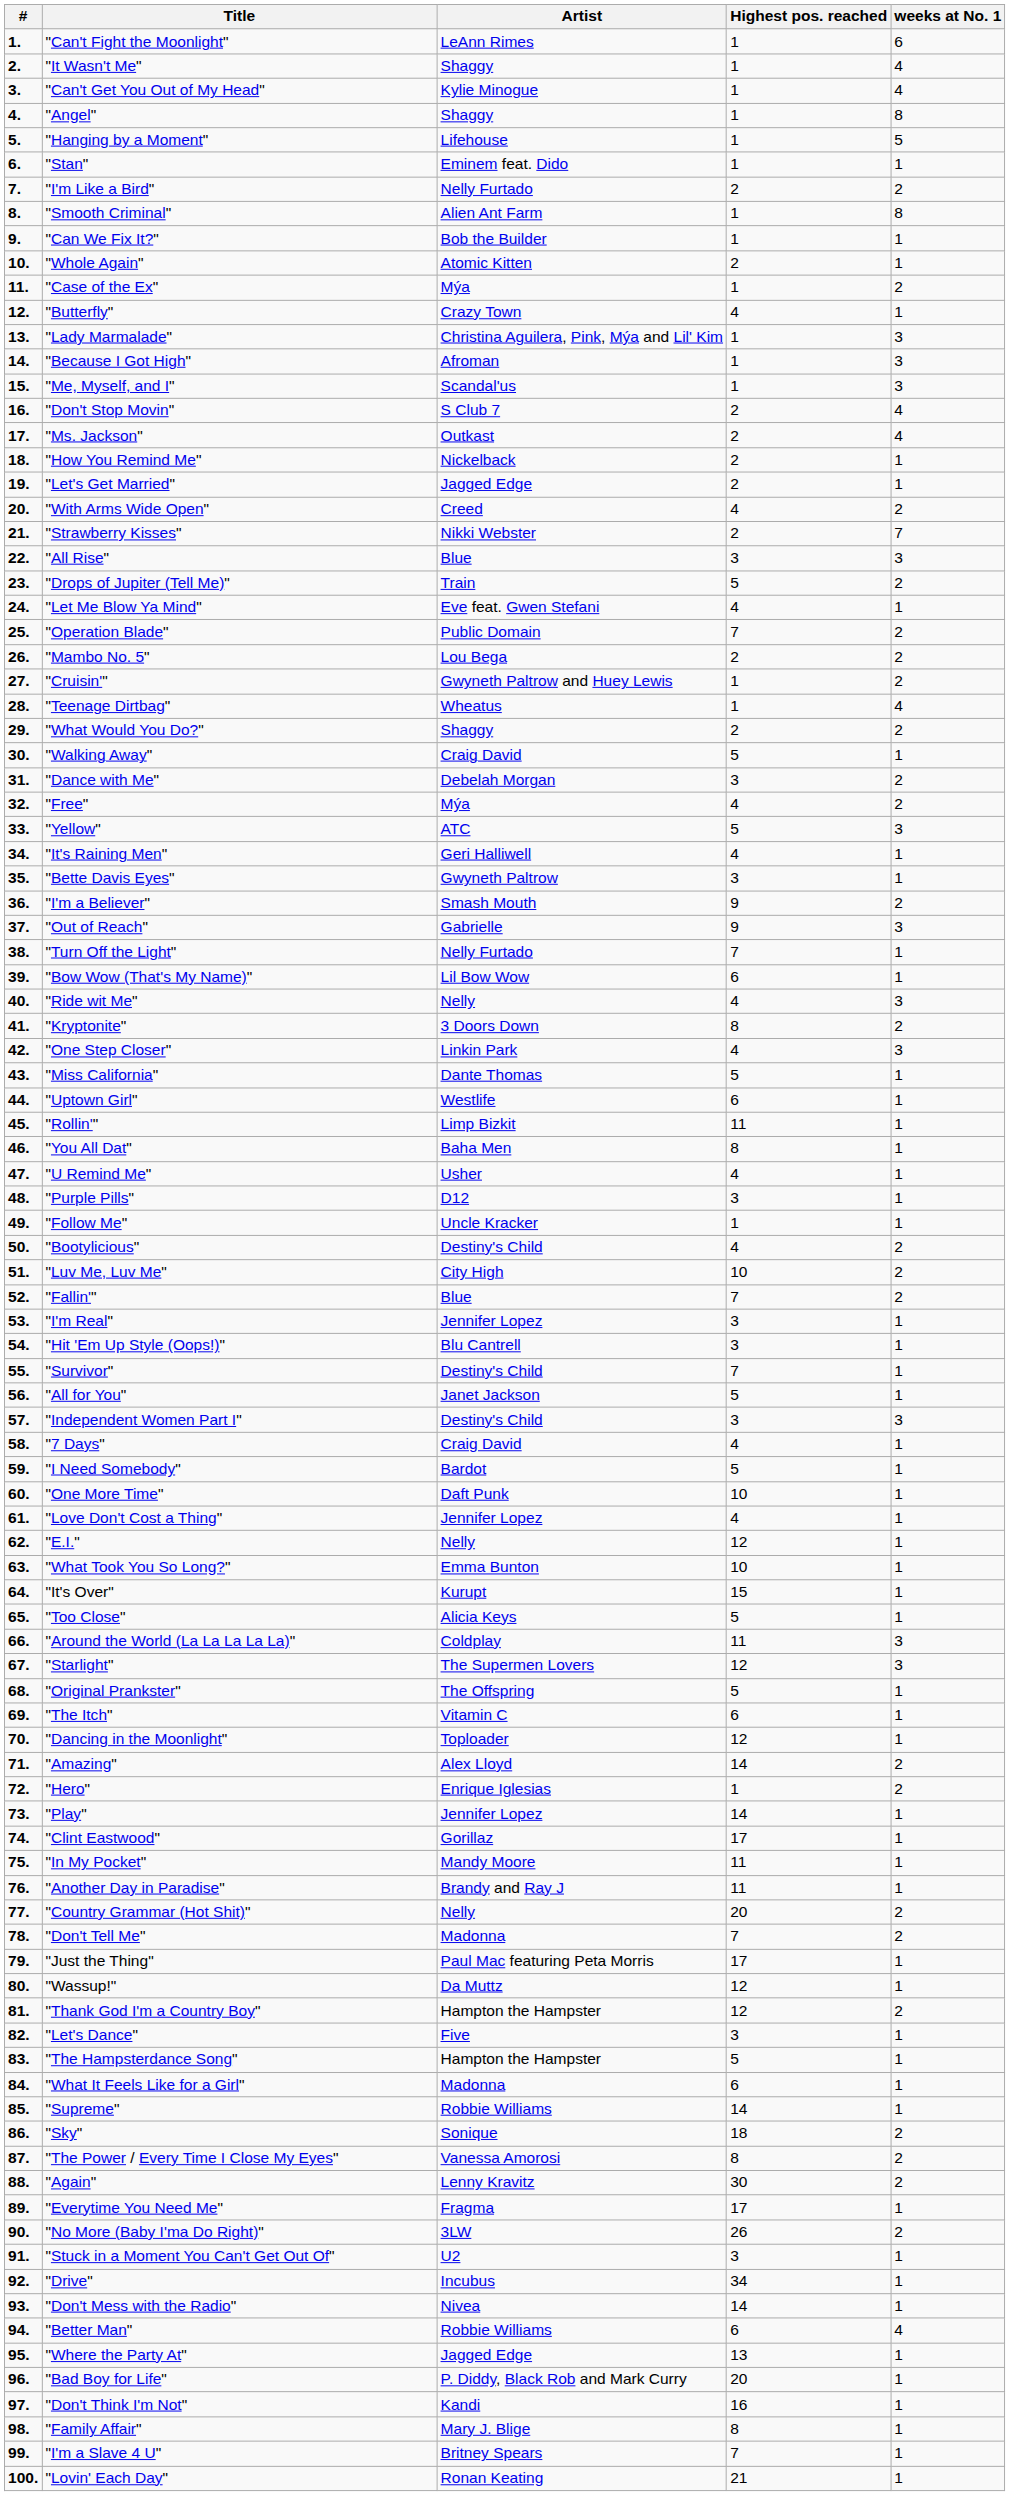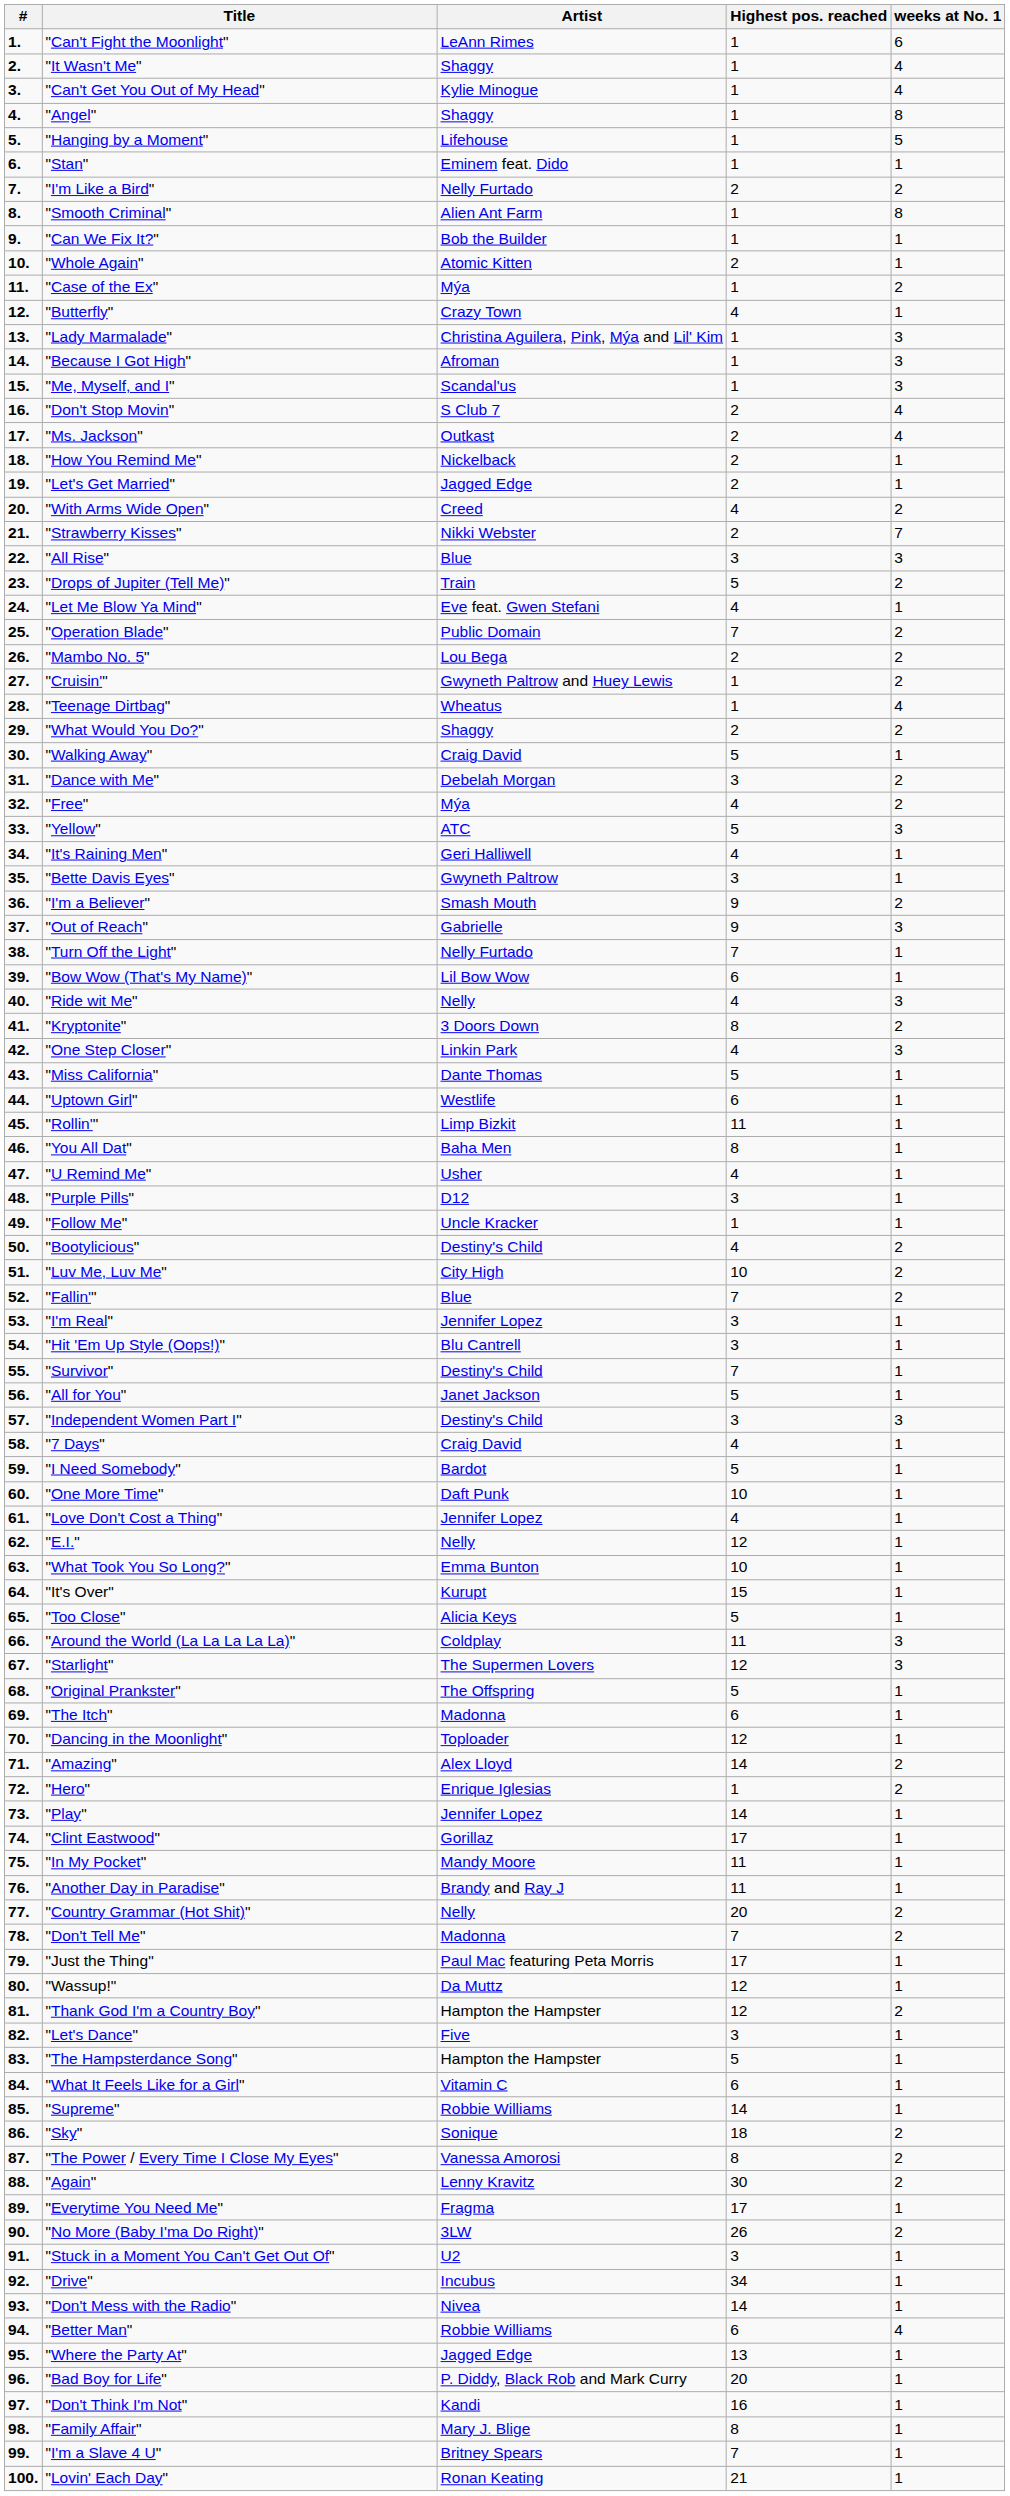(474, 1715) Vitamin C -> (473, 1715) Madonna
(473, 2084) Madonna -> (474, 2084) Vitamin C
